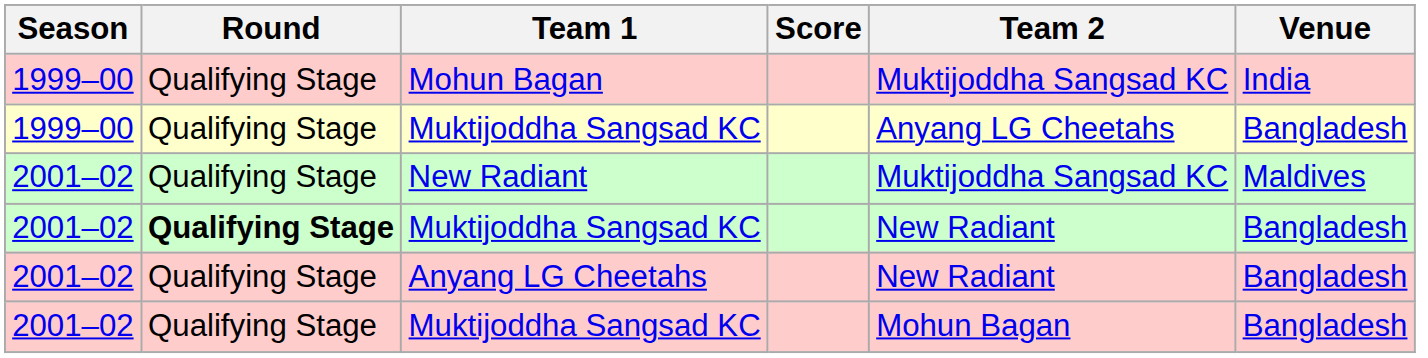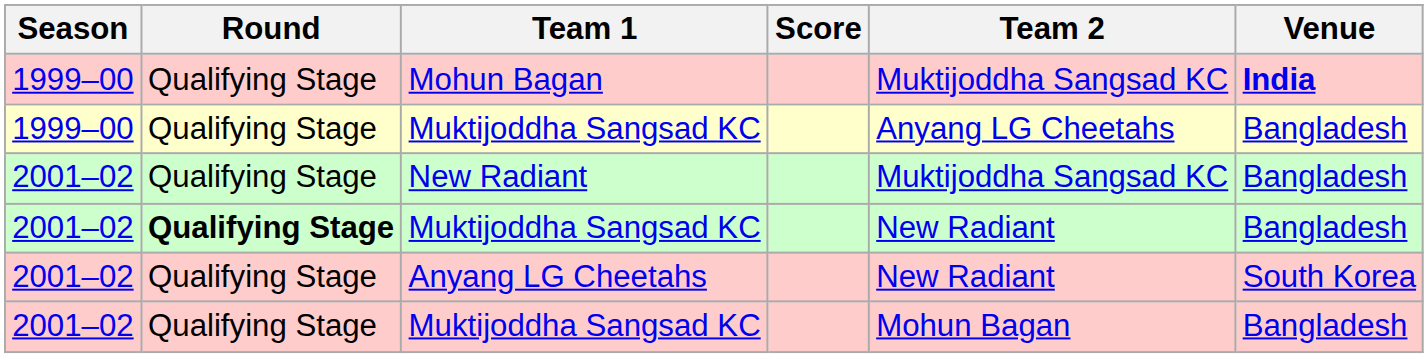(1276, 78) normal -> (1279, 78) bold
(1304, 177) Maldives -> (1325, 177) Bangladesh
(1325, 276) Bangladesh -> (1329, 276) South Korea
